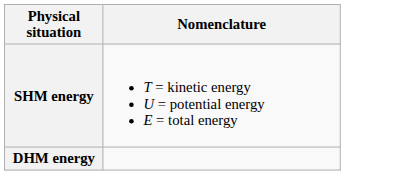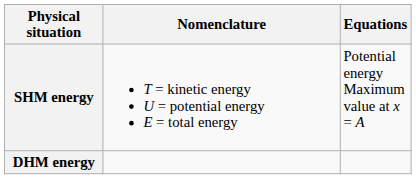+ column: (375, 24)
